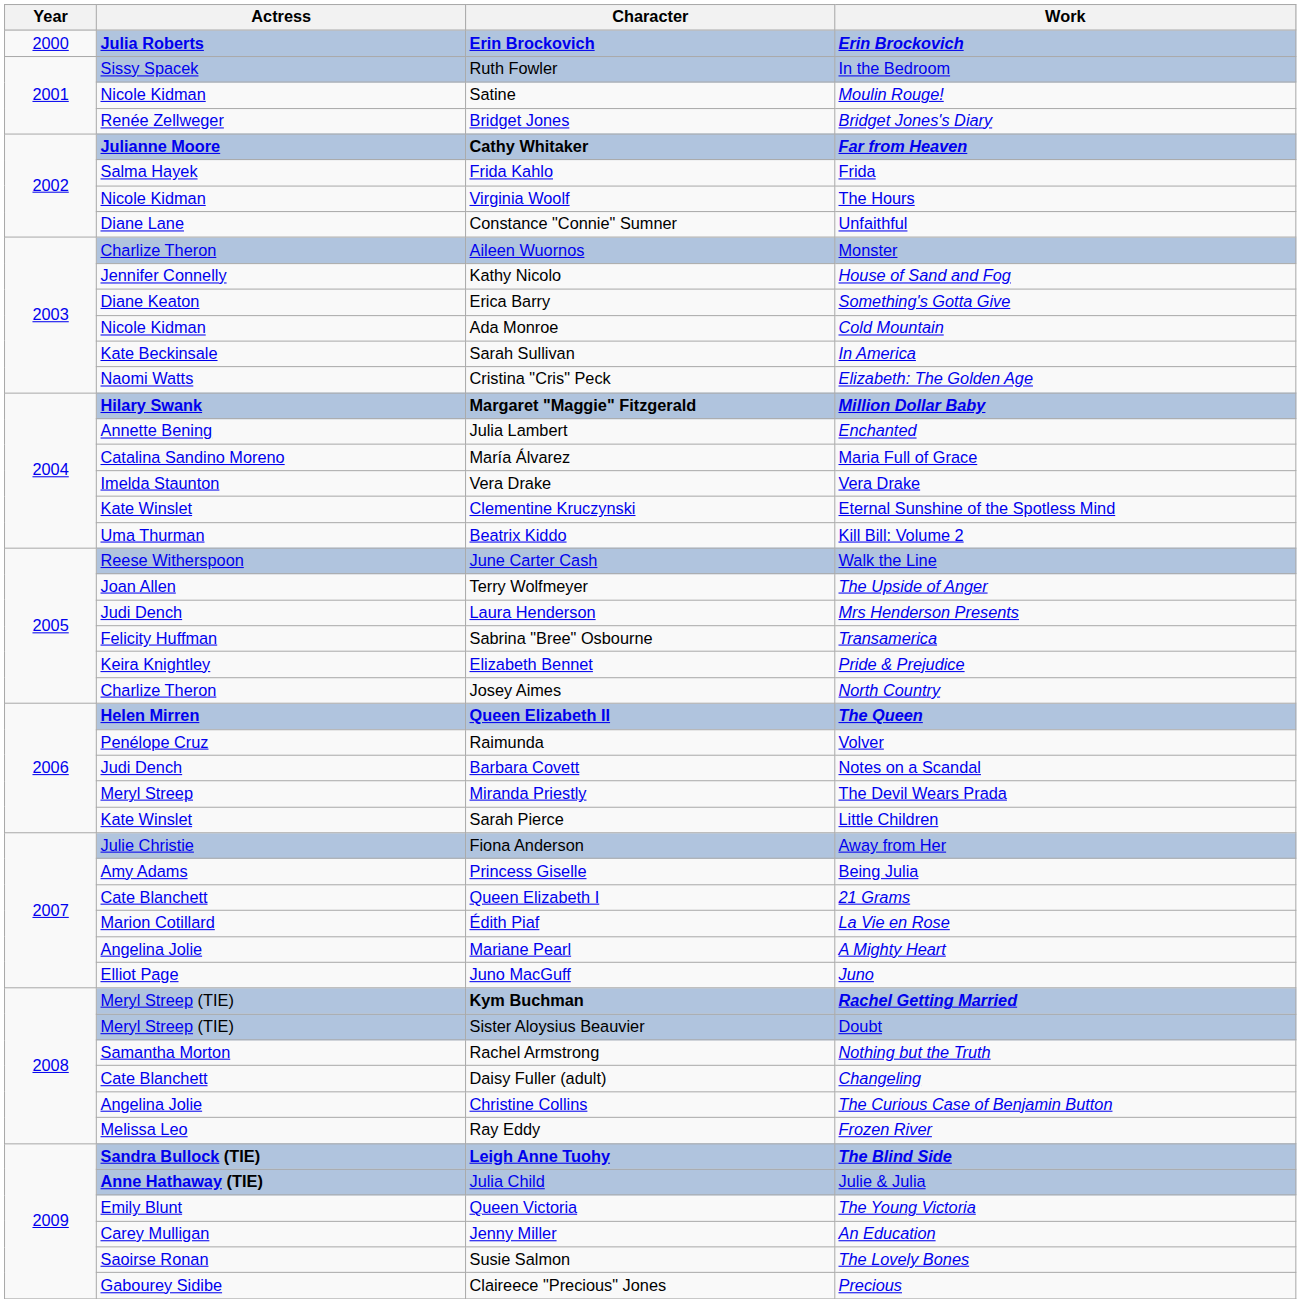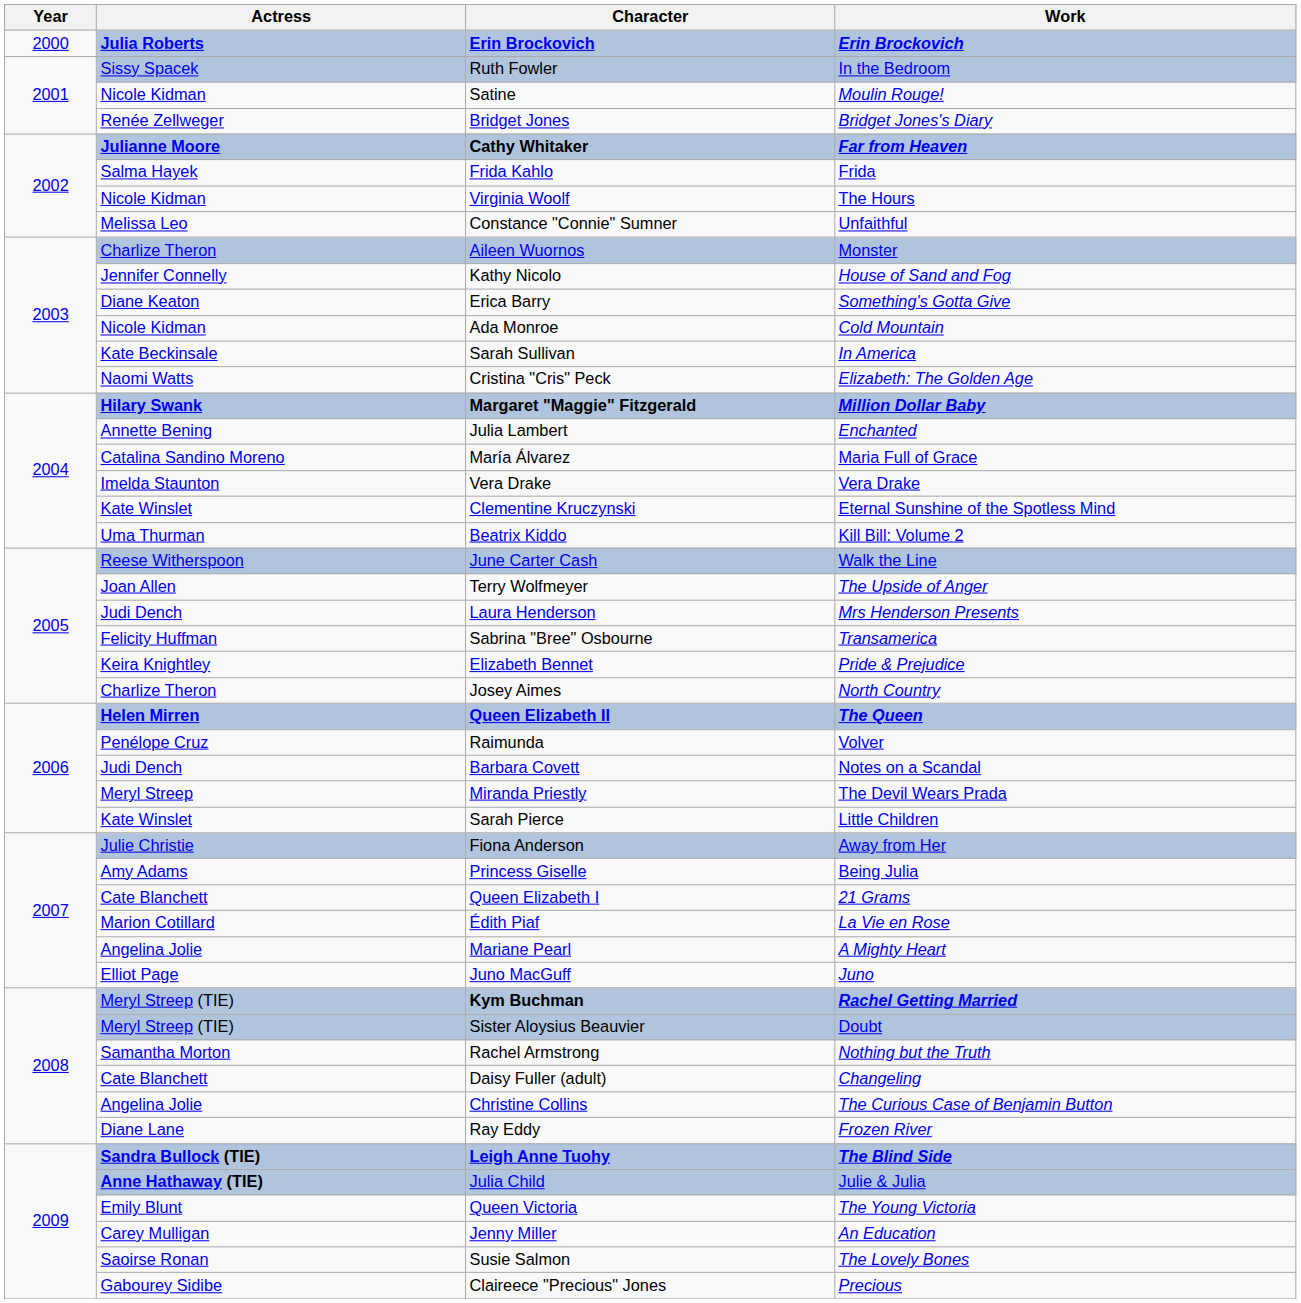(142, 224) Diane Lane -> (144, 224) Melissa Leo
(144, 1130) Melissa Leo -> (142, 1130) Diane Lane
